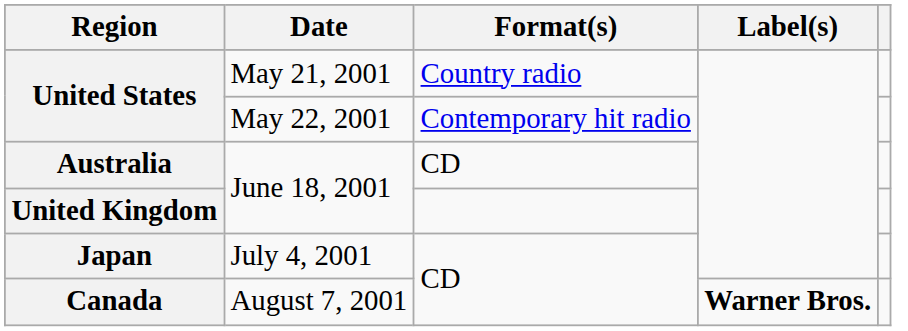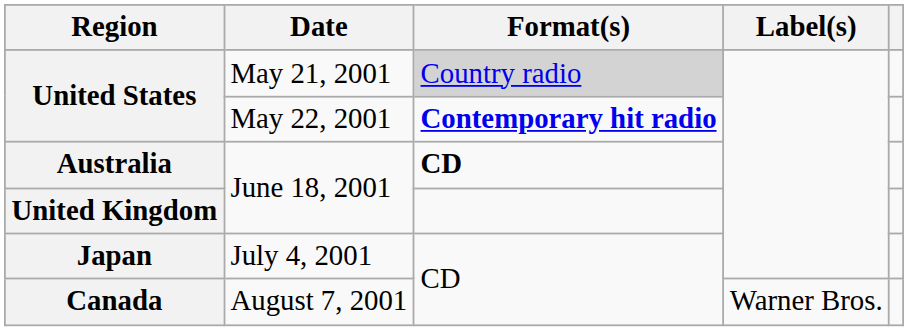(501, 73) no background -> (501, 73) lightgrey background
(556, 118) normal -> (569, 118) bold
(441, 164) normal -> (441, 164) bold
(788, 301) bold -> (806, 301) normal
